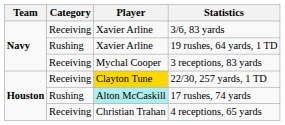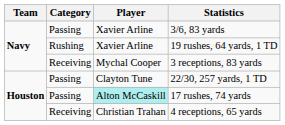(70, 29) Receiving -> (65, 29) Passing
(70, 79) Receiving -> (65, 79) Passing
(124, 79) gold background -> (124, 79) no background
(66, 95) Rushing -> (65, 95) Passing
